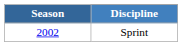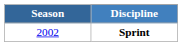(134, 32) normal -> (134, 32) bold
